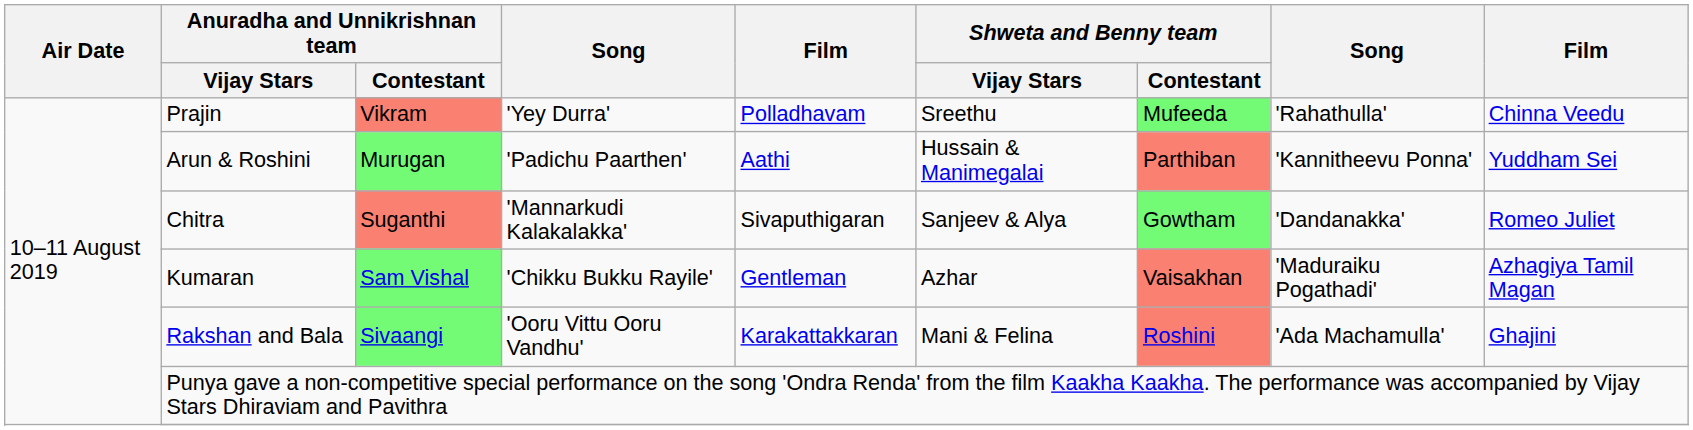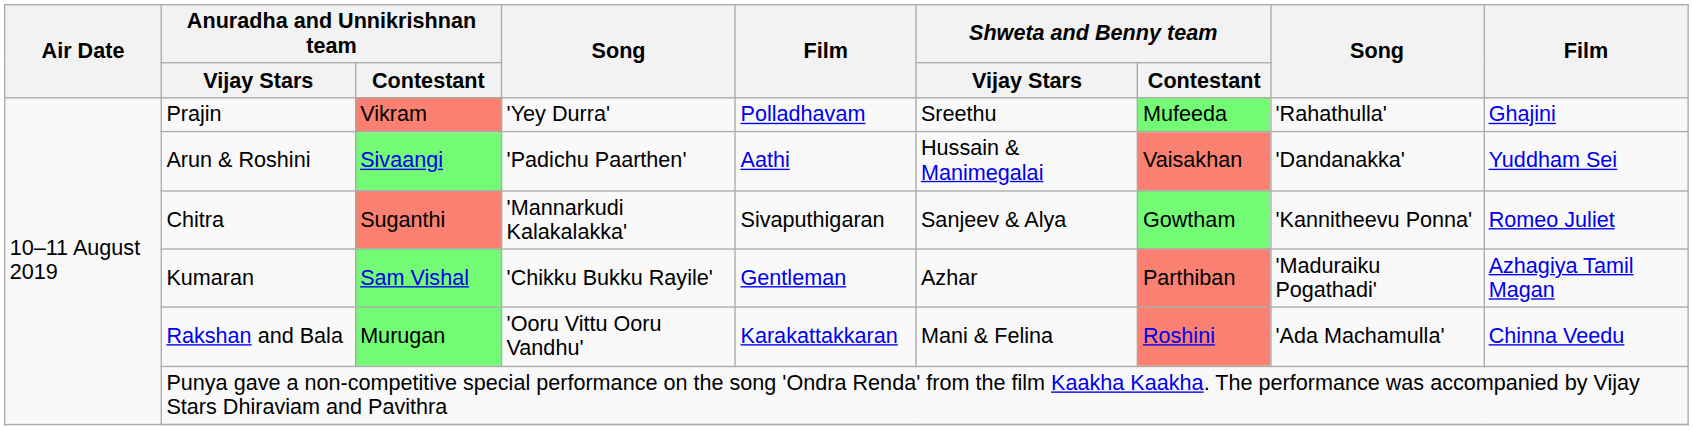(1557, 114) Chinna Veedu -> (1522, 114) Ghajini
(403, 160) Murugan -> (402, 160) Sivaangi
(1189, 160) Parthiban -> (1193, 160) Vaisakhan
(1374, 160) 'Kannitheevu Ponna' -> (1340, 160) 'Dandanakka'
(1340, 219) 'Dandanakka' -> (1374, 219) 'Kannitheevu Ponna'
(1193, 277) Vaisakhan -> (1189, 277) Parthiban
(402, 336) Sivaangi -> (403, 336) Murugan
(1522, 336) Ghajini -> (1557, 336) Chinna Veedu
